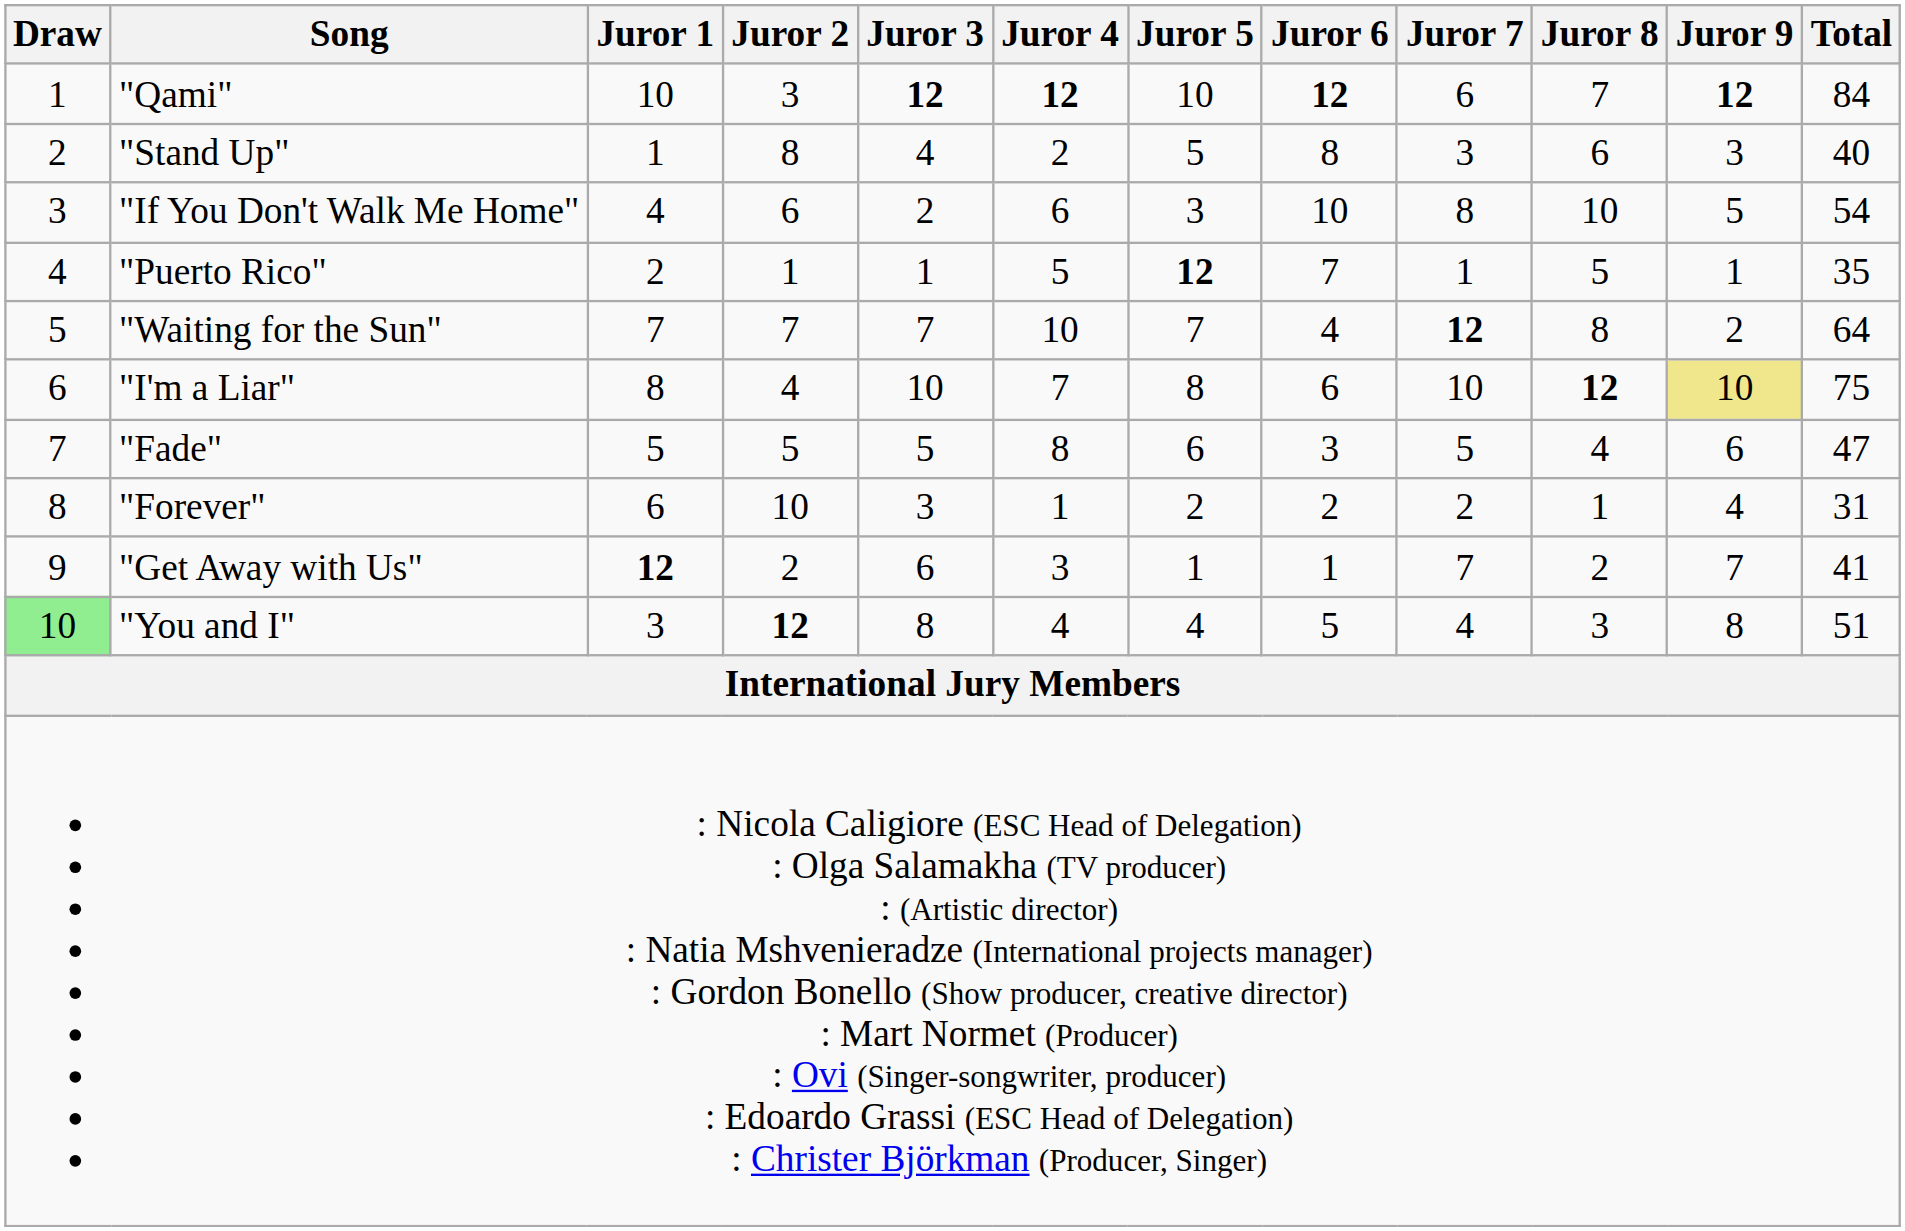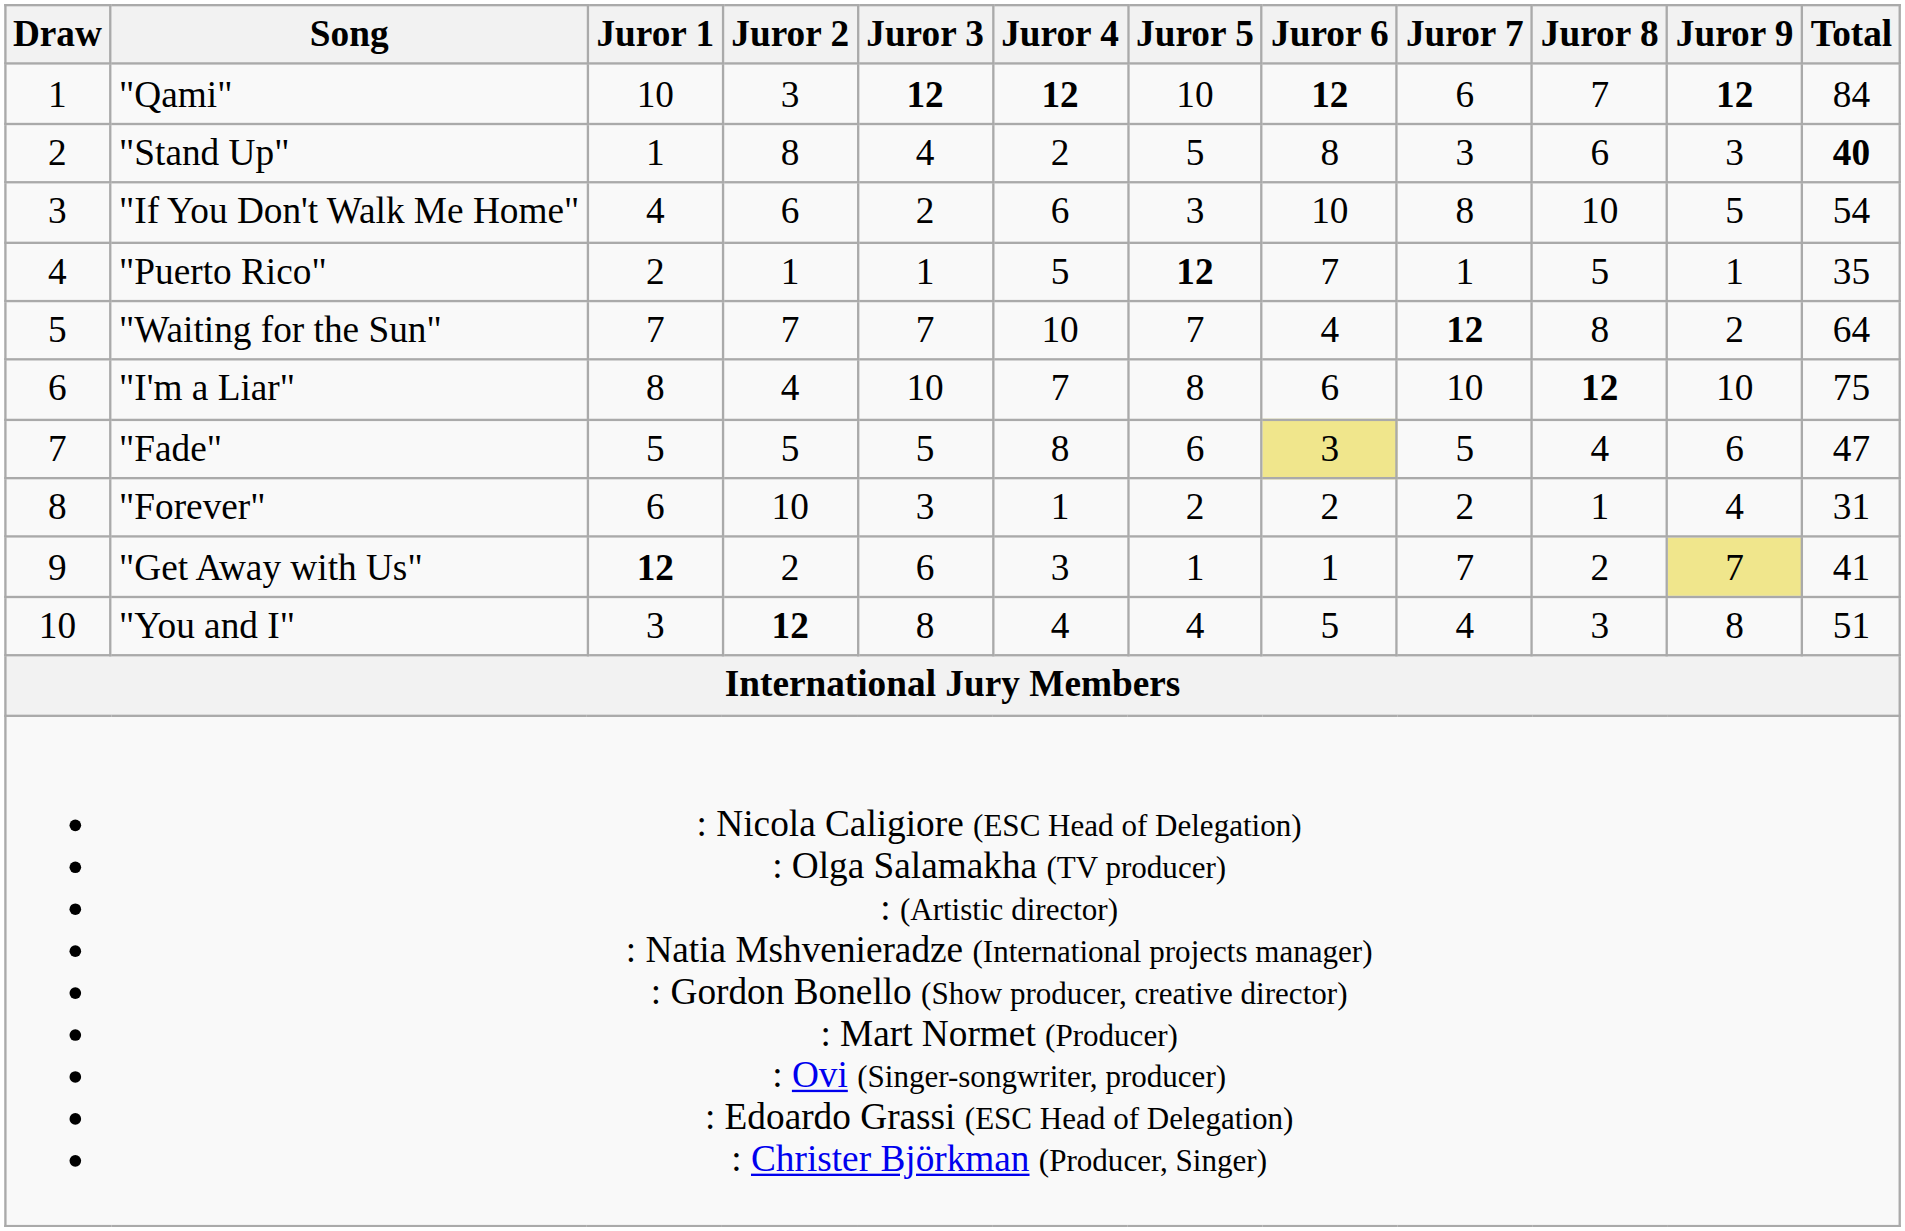(1851, 152) normal -> (1851, 152) bold
(1735, 388) khaki background -> (1735, 388) no background
(1330, 447) no background -> (1330, 447) khaki background
(1735, 566) no background -> (1735, 566) khaki background
(57, 625) lightgreen background -> (57, 625) no background
